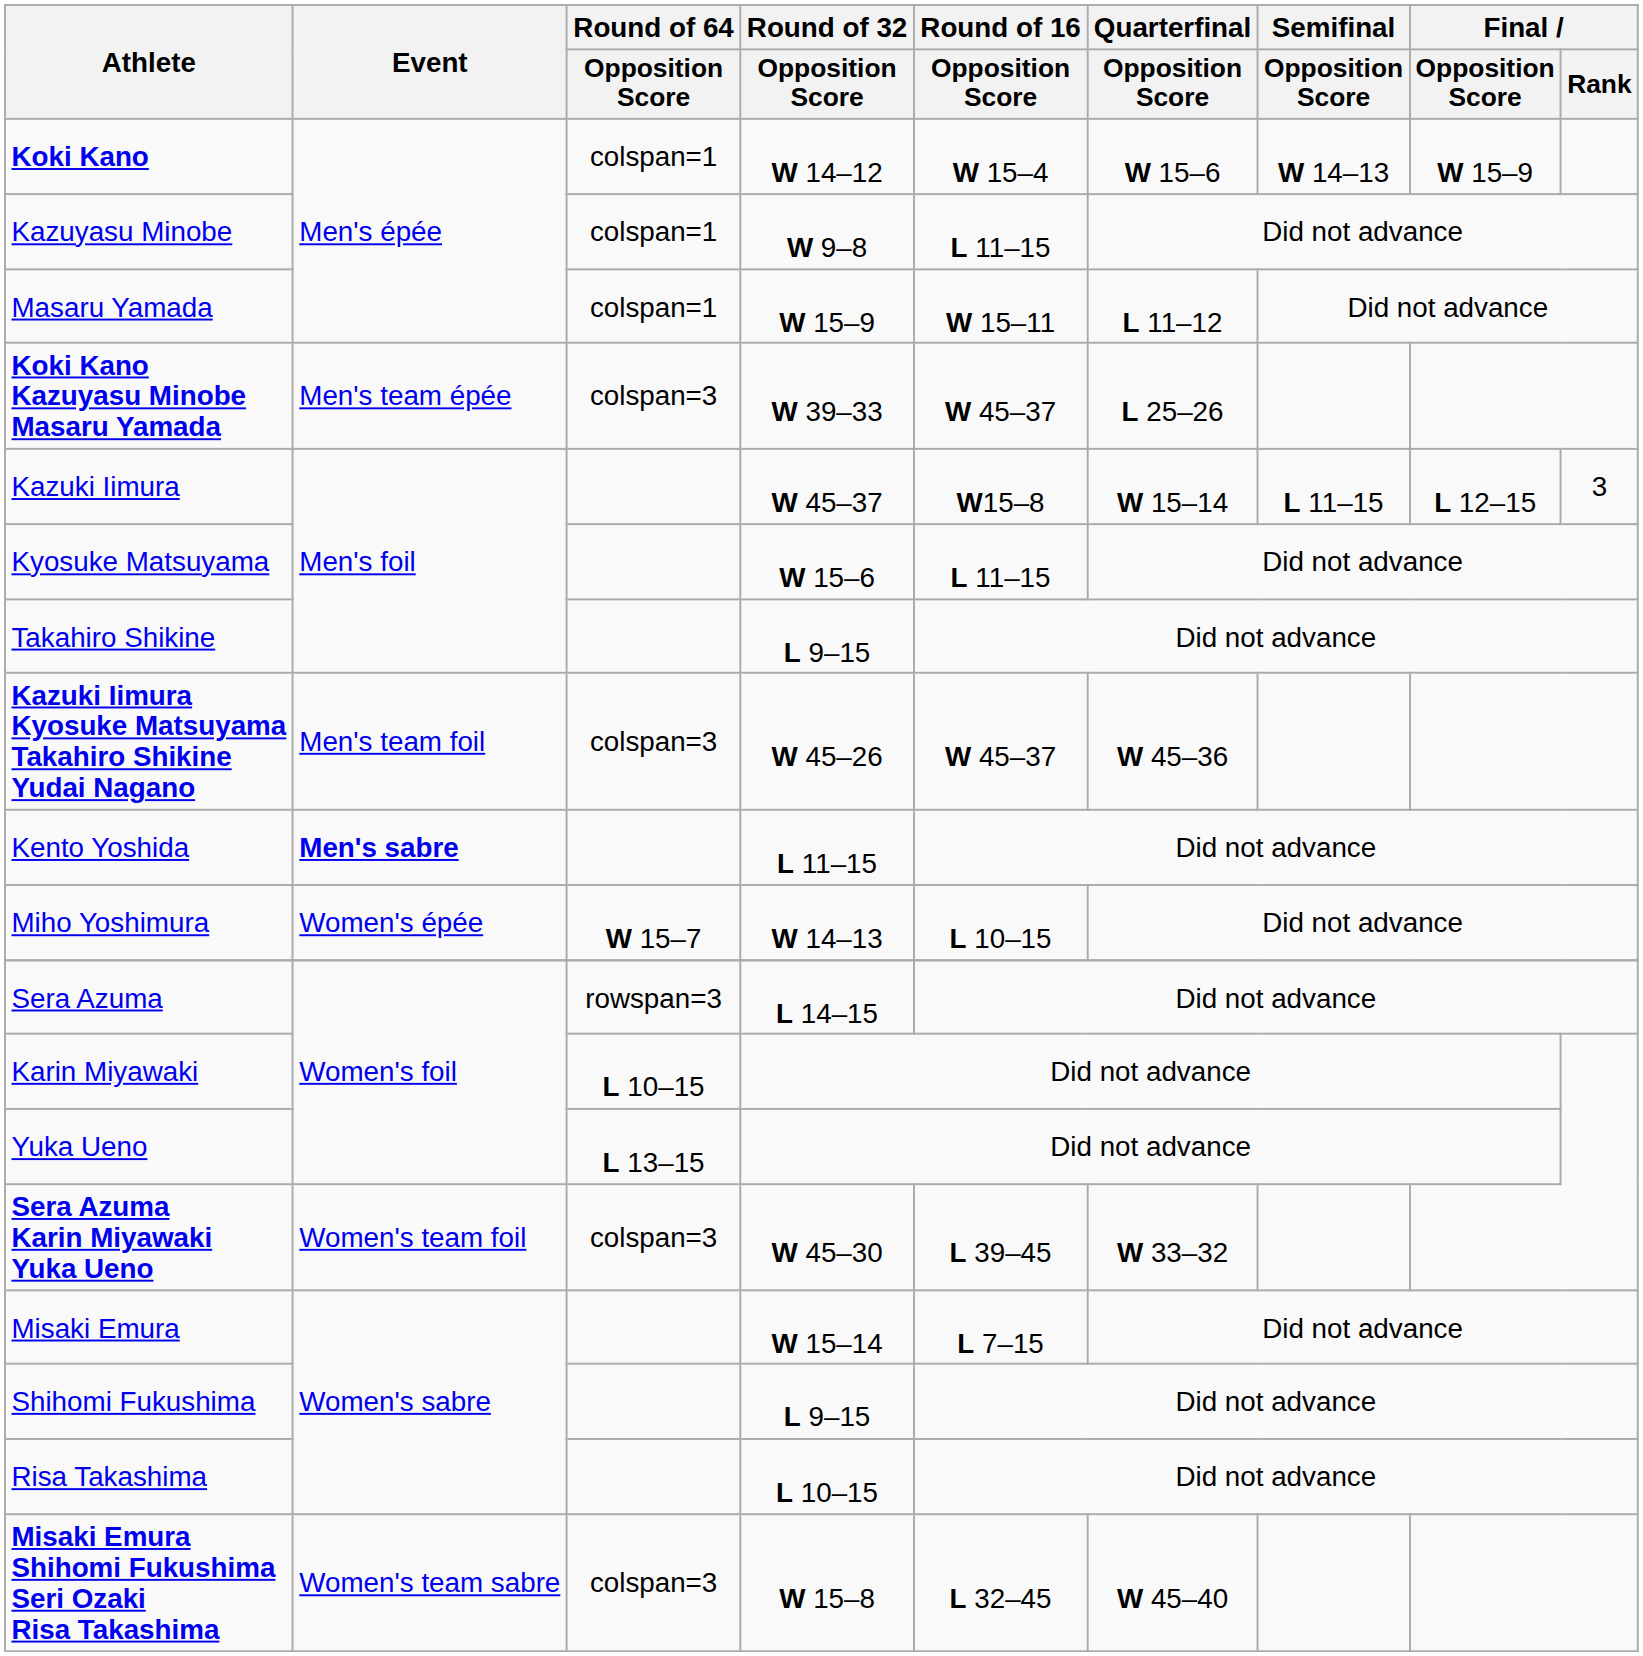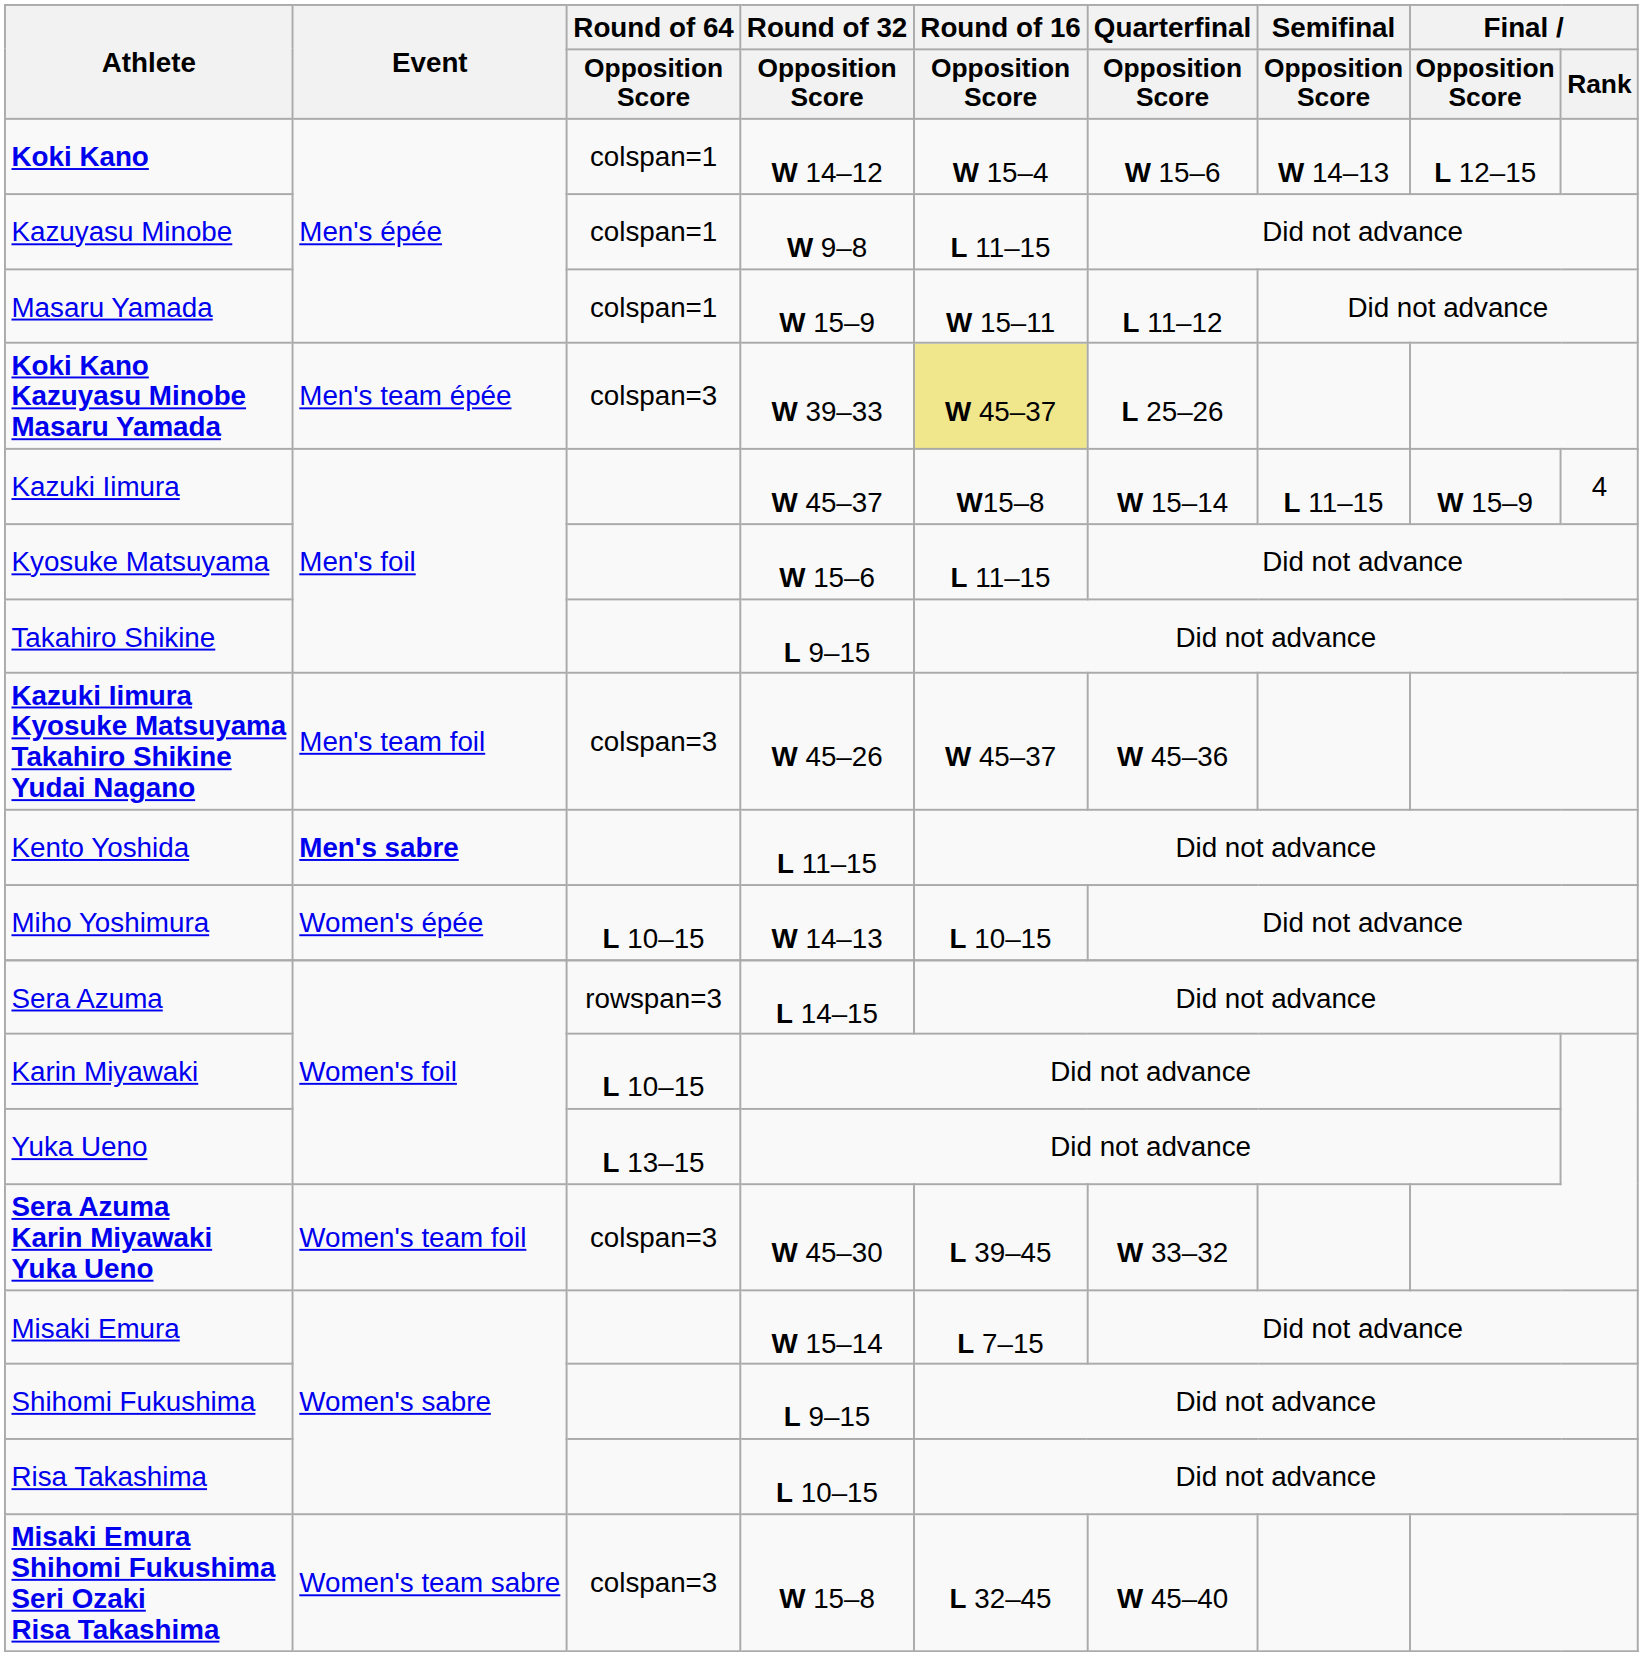(1485, 172) W 15–9 -> (1485, 172) L 12–15
(1001, 412) no background -> (1001, 412) khaki background
(1485, 503) L 12–15 -> (1485, 503) W 15–9
(1599, 487) 3 -> (1599, 487) 4
(654, 938) W 15–7 -> (654, 938) L 10–15
